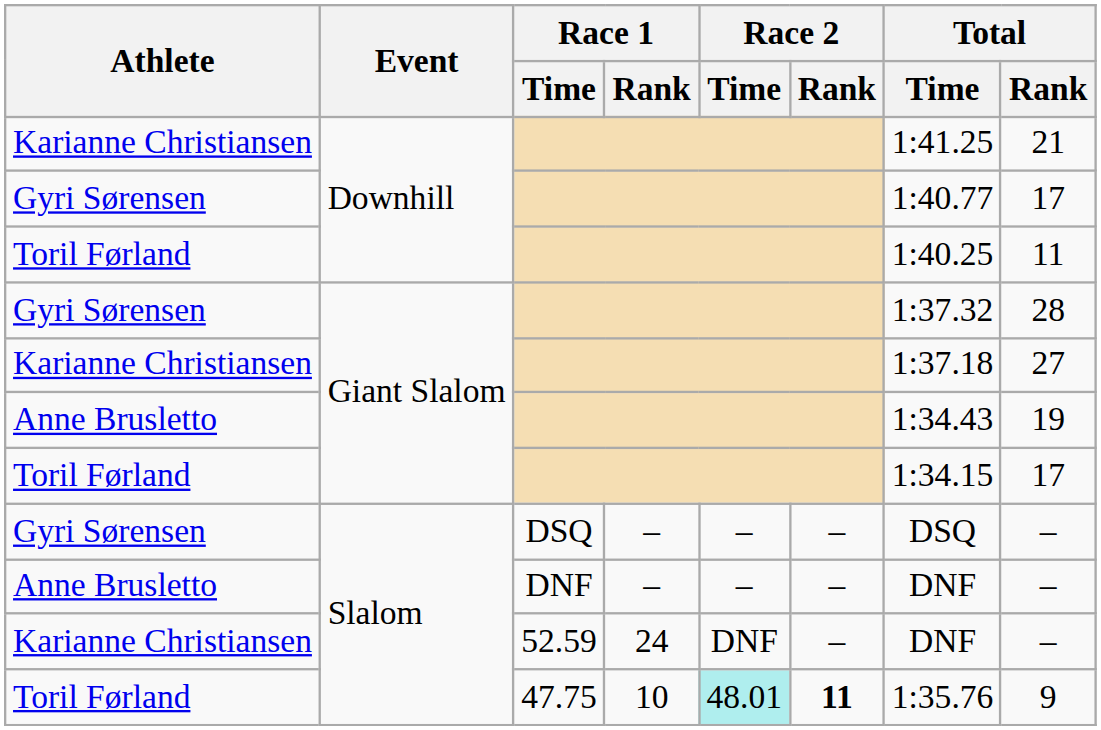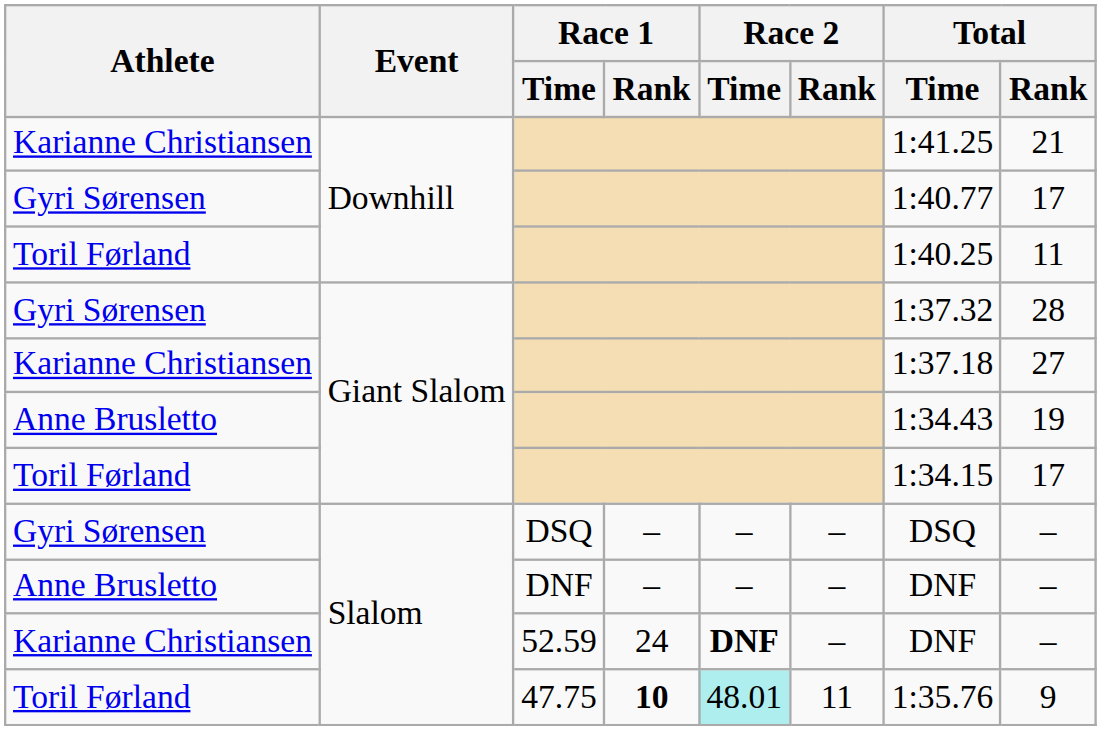(744, 641) normal -> (744, 641) bold
(652, 696) normal -> (652, 696) bold
(837, 696) bold -> (837, 696) normal
